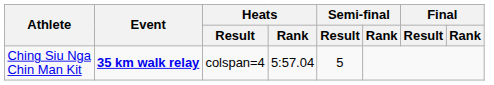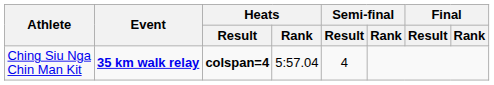(235, 63) normal -> (237, 63) bold
(340, 63) 5 -> (344, 63) 4
